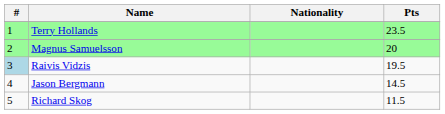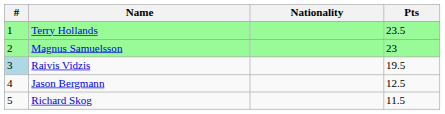(392, 48) 20 -> (392, 48) 23
(396, 83) 14.5 -> (396, 83) 12.5
